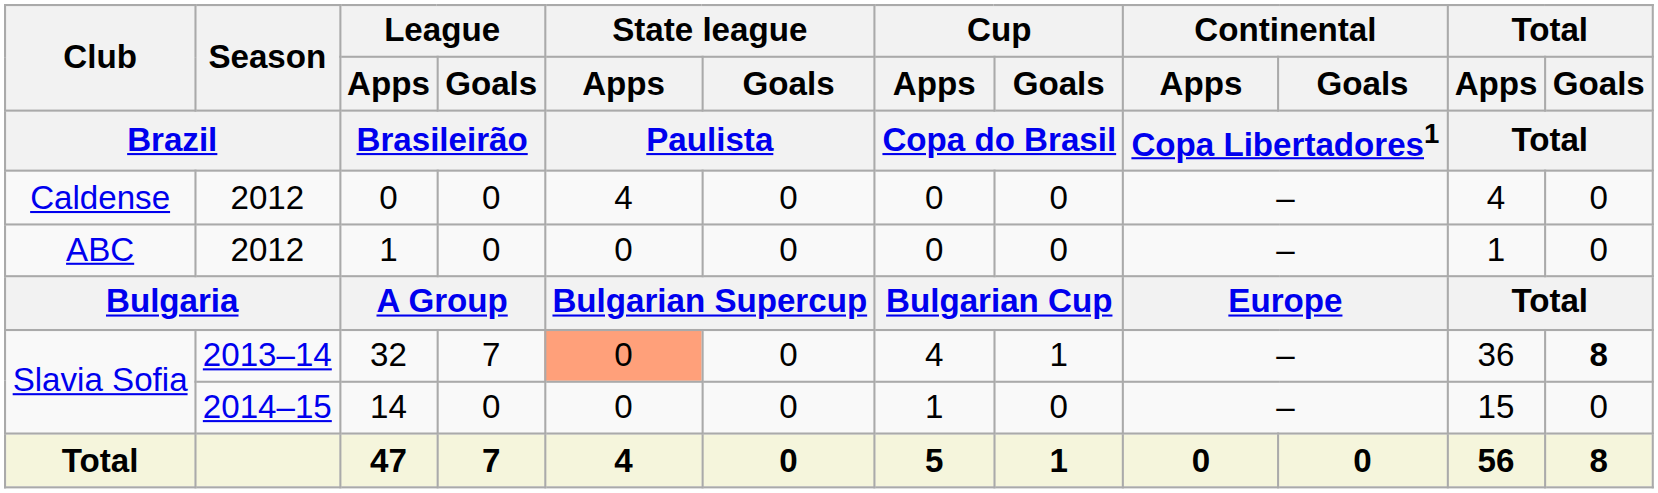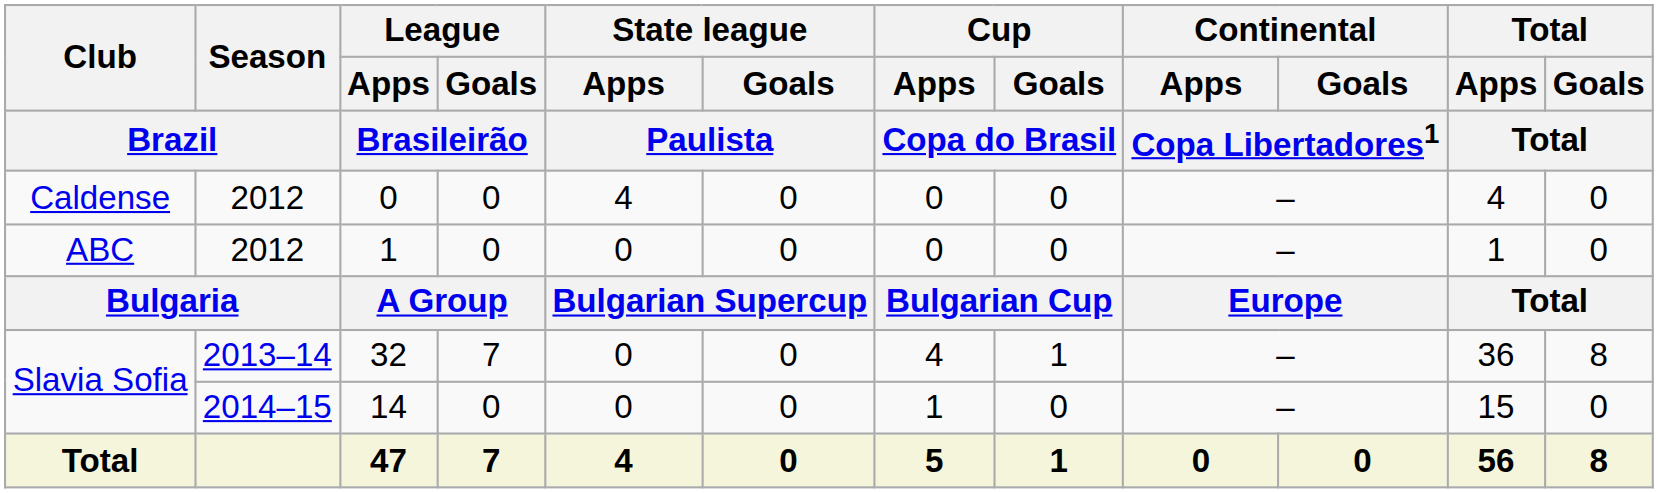(624, 354) lightsalmon background -> (624, 354) no background
(1599, 354) bold -> (1599, 354) normal
